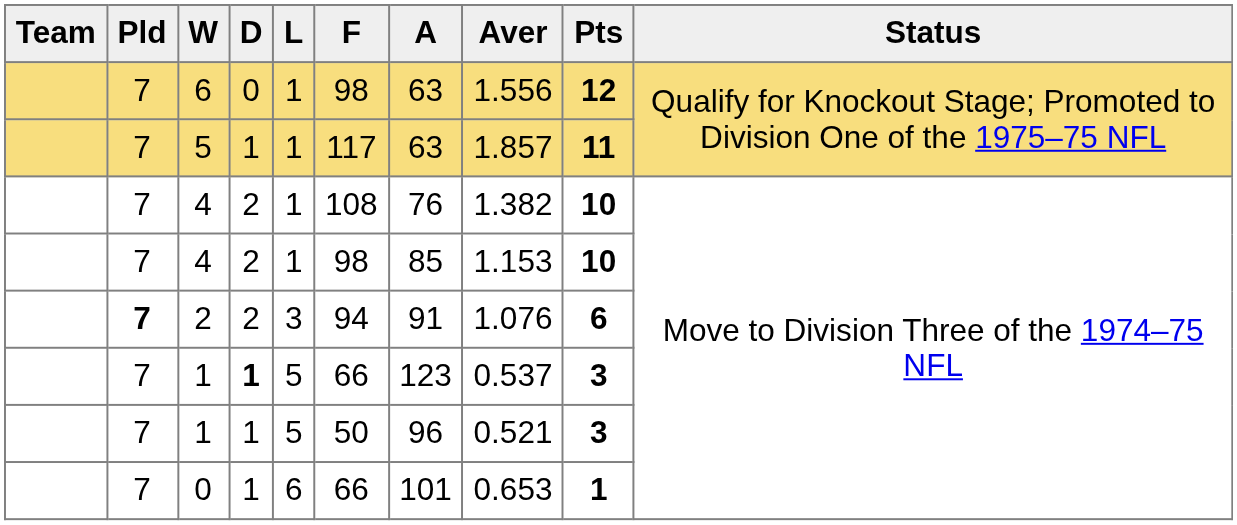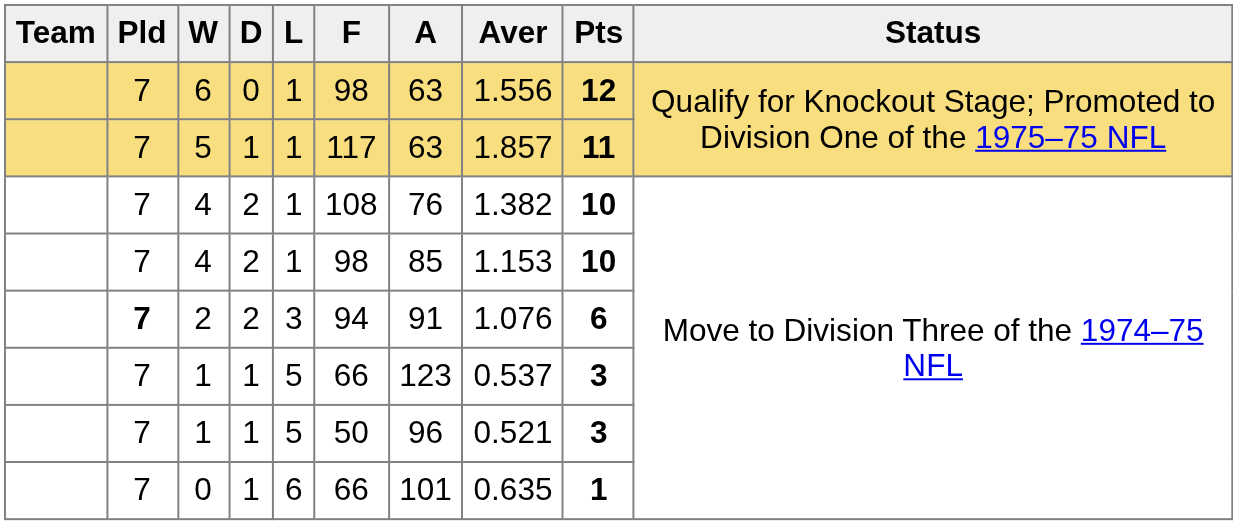(251, 375) bold -> (251, 375) normal
(513, 490) 0.653 -> (513, 490) 0.635
